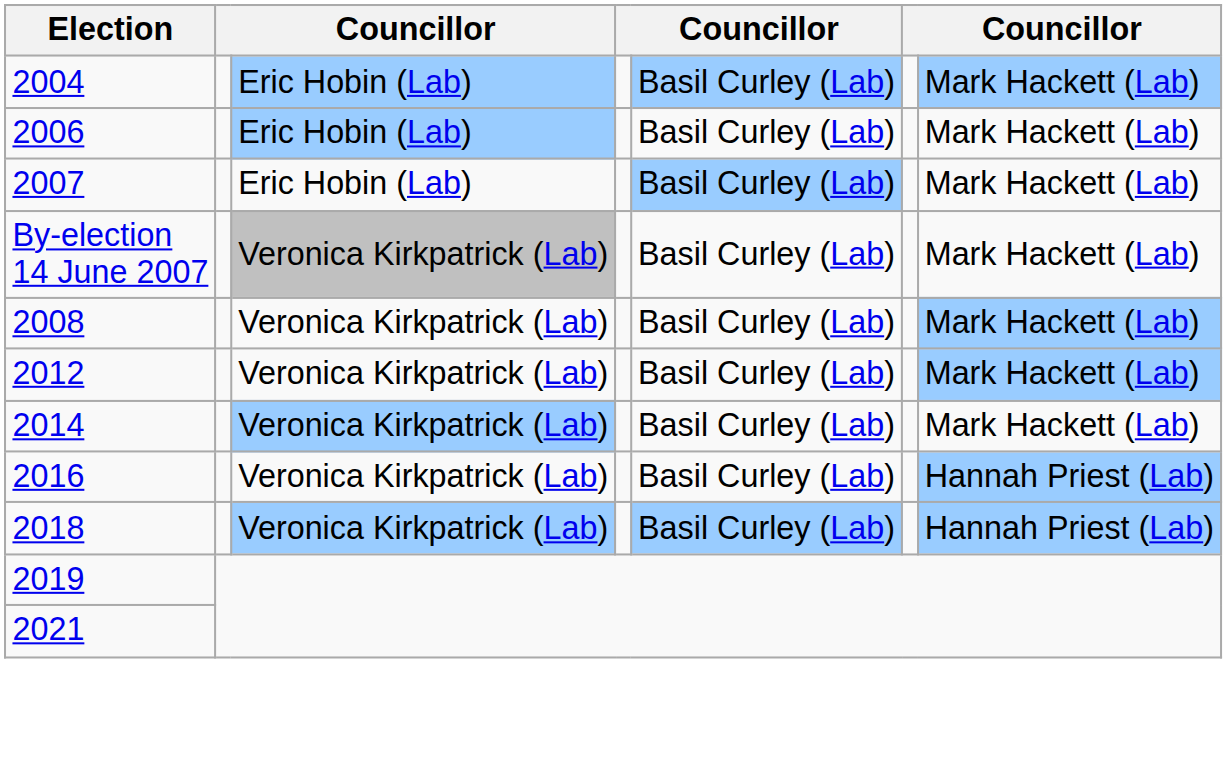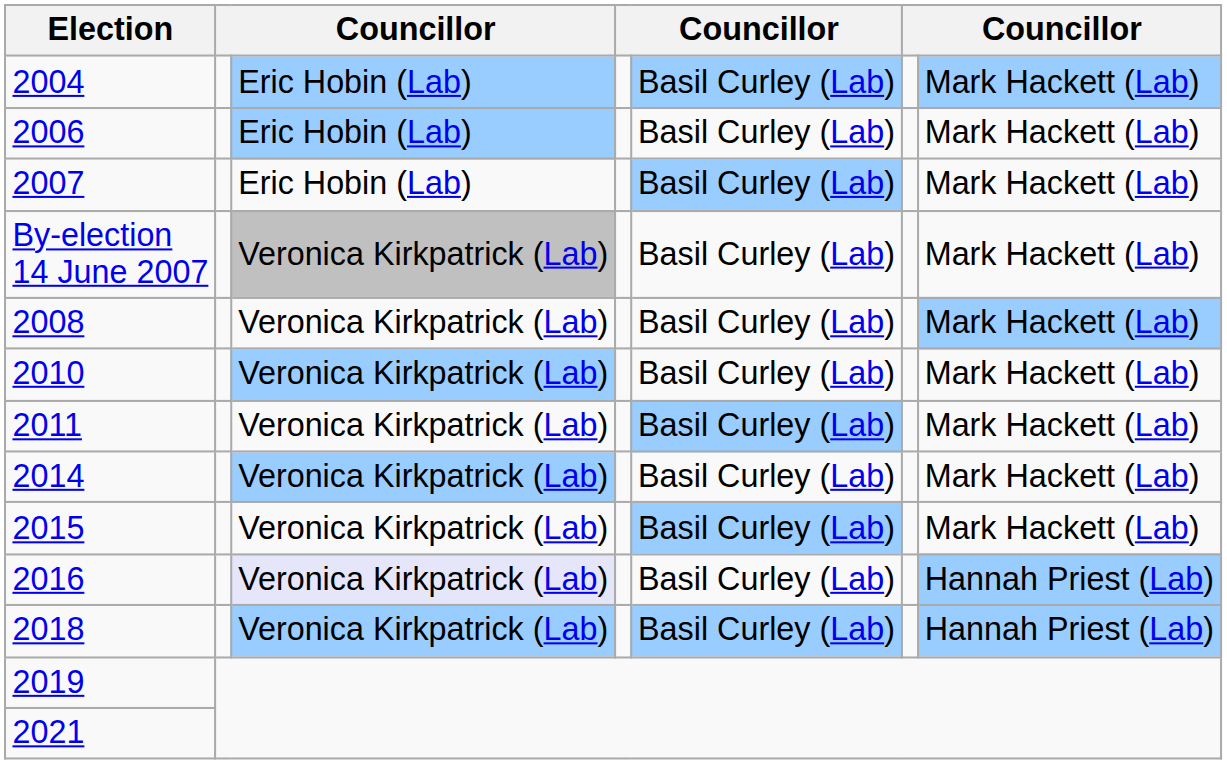+ row: (48, 374)
+ row: (47, 425)
- row: (48, 374)
+ row: (48, 527)
(423, 476) no background -> (423, 579) lavender background
